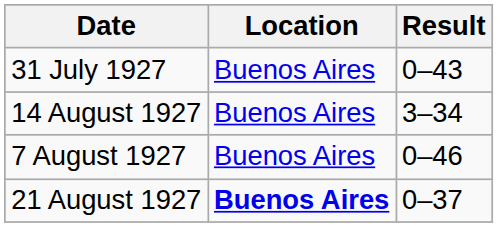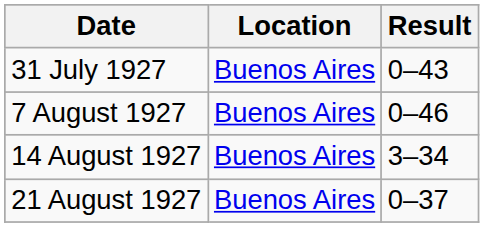rows swapped: (99, 156) <-> (106, 112)
(302, 199) bold -> (295, 199) normal
